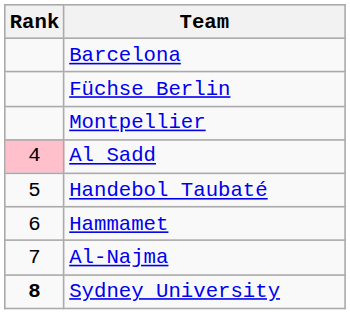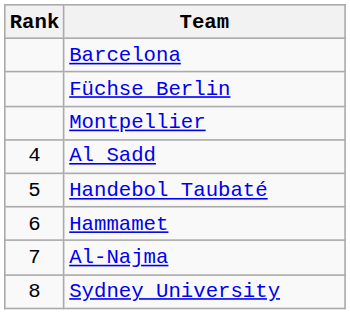(35, 156) pink background -> (35, 156) no background
(35, 291) bold -> (35, 291) normal
